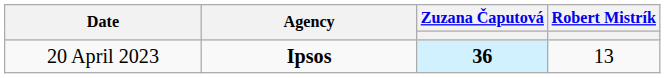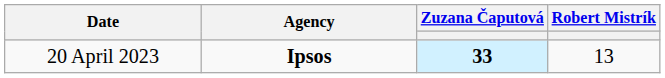(482, 56) 36 -> (482, 56) 33
